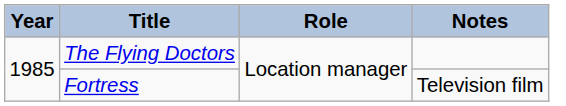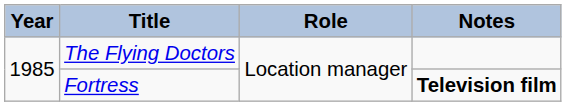(480, 85) normal -> (487, 85) bold
